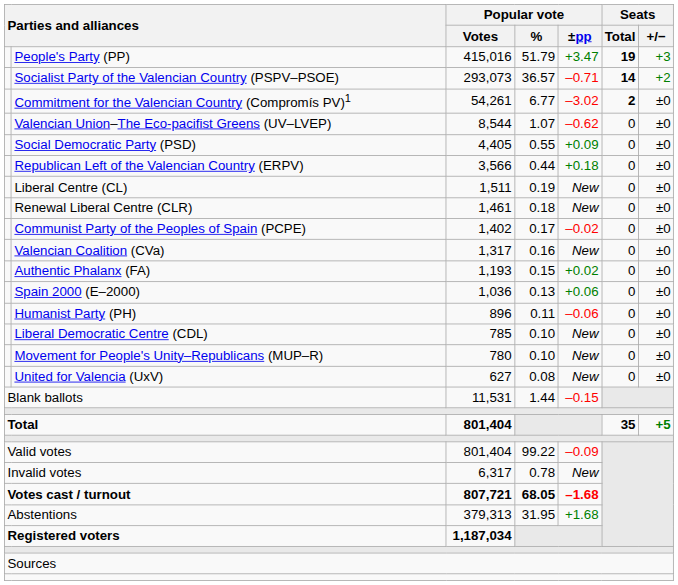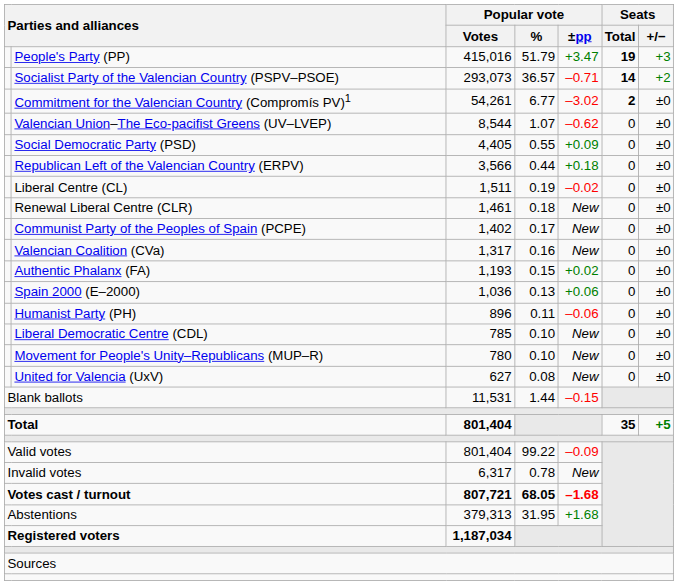(585, 187) New -> (582, 187) –0.02
(582, 229) –0.02 -> (585, 229) New
